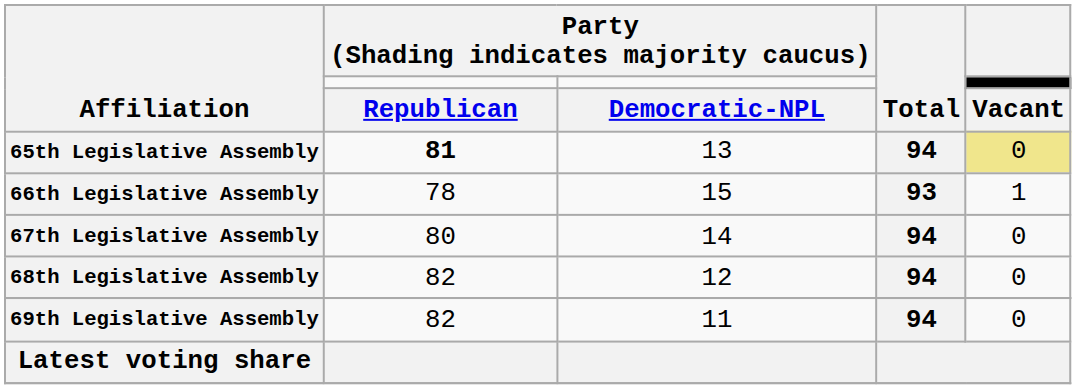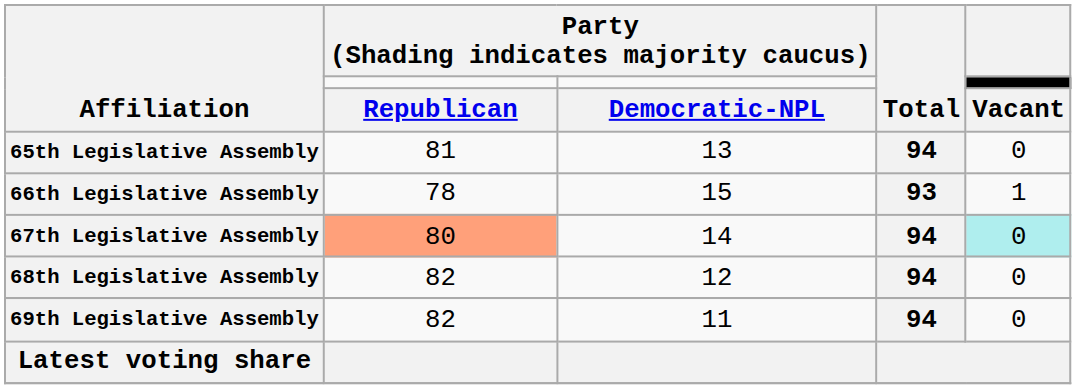(440, 152) bold -> (440, 152) normal
(1019, 152) khaki background -> (1019, 152) no background
(440, 236) no background -> (440, 236) lightsalmon background
(1019, 236) no background -> (1019, 236) paleturquoise background
